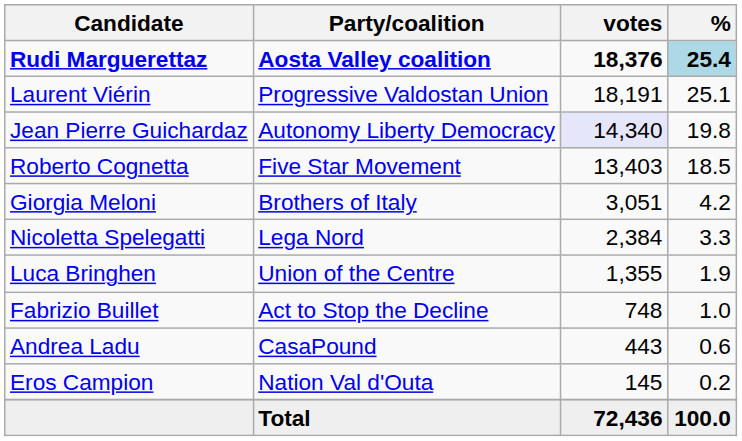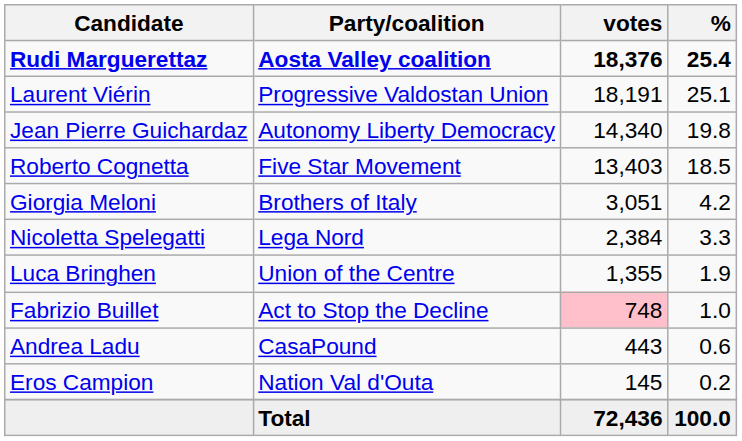(709, 59) lightblue background -> (709, 59) no background
(628, 130) lavender background -> (628, 130) no background
(644, 310) no background -> (644, 310) pink background
